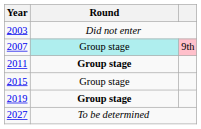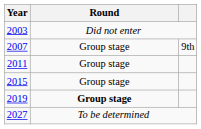(104, 47) paleturquoise background -> (104, 47) no background
(188, 47) pink background -> (188, 47) no background
(104, 64) bold -> (104, 64) normal
